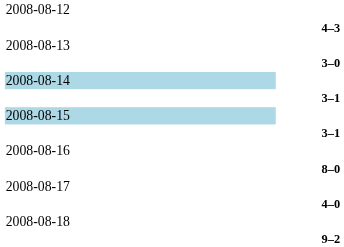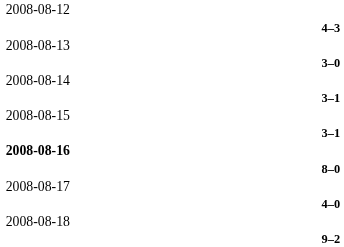(38, 80) lightblue background -> (38, 80) no background
(38, 115) lightblue background -> (38, 115) no background
(38, 151) normal -> (38, 151) bold
